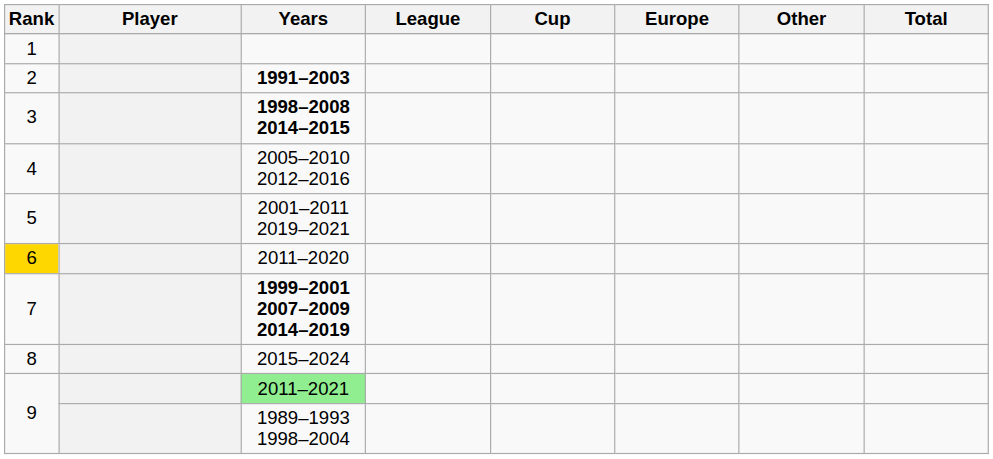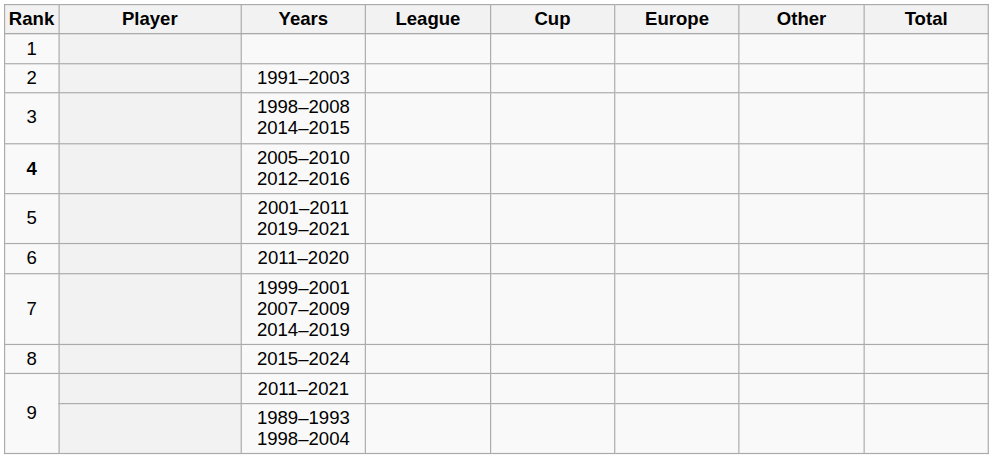(303, 78) bold -> (303, 78) normal
(303, 117) bold -> (303, 117) normal
(32, 168) normal -> (32, 168) bold
(32, 258) gold background -> (32, 258) no background
(303, 308) bold -> (303, 308) normal
(303, 388) lightgreen background -> (303, 388) no background
